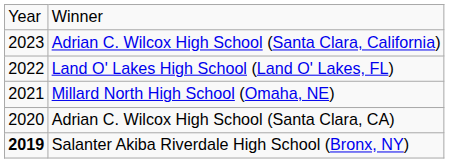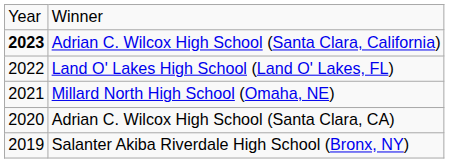(26, 42) normal -> (26, 42) bold
(26, 145) bold -> (26, 145) normal
